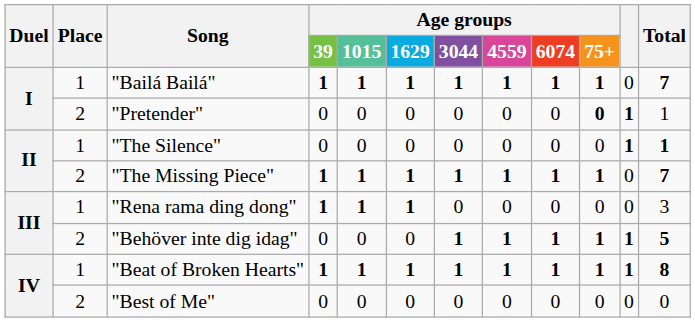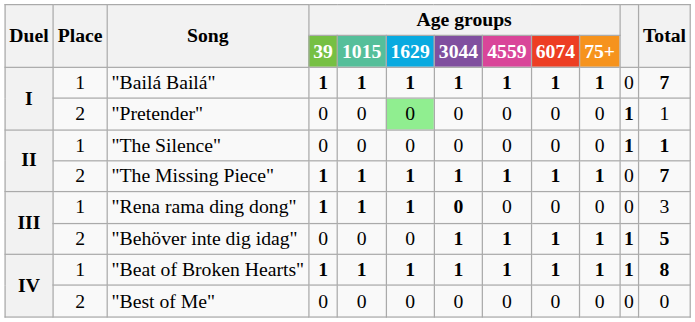(410, 113) no background -> (410, 113) lightgreen background
(600, 113) bold -> (600, 113) normal
(459, 207) normal -> (459, 207) bold
